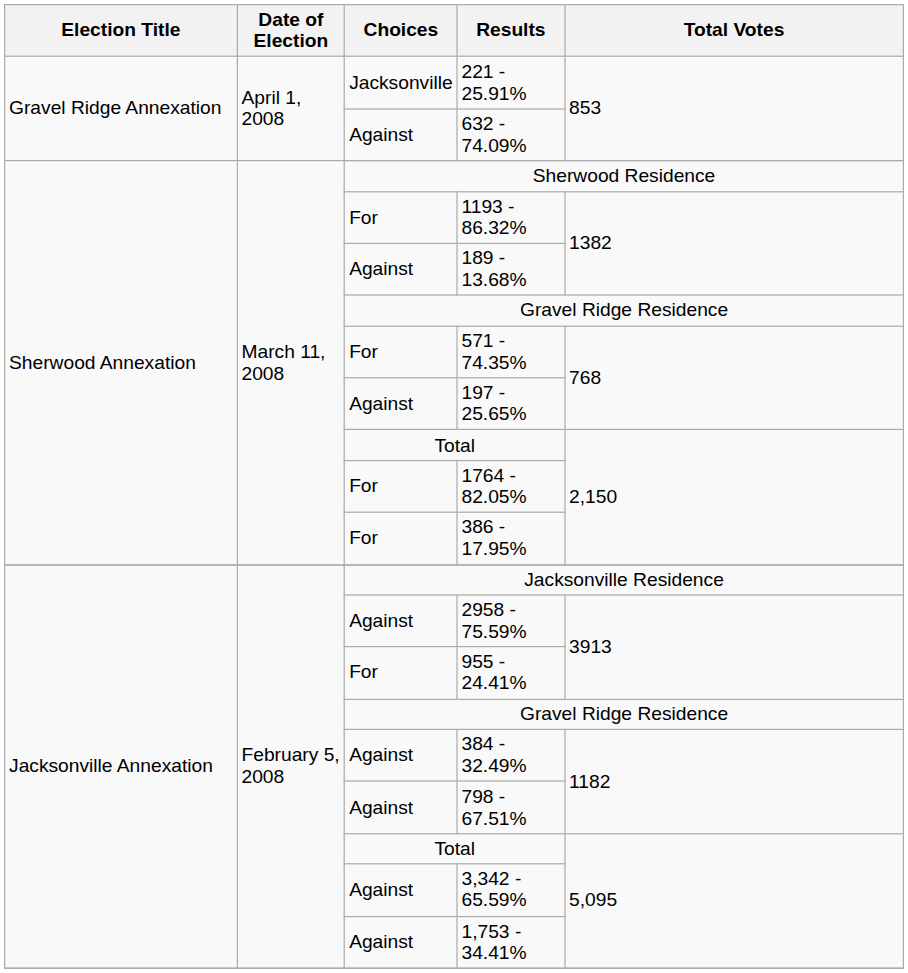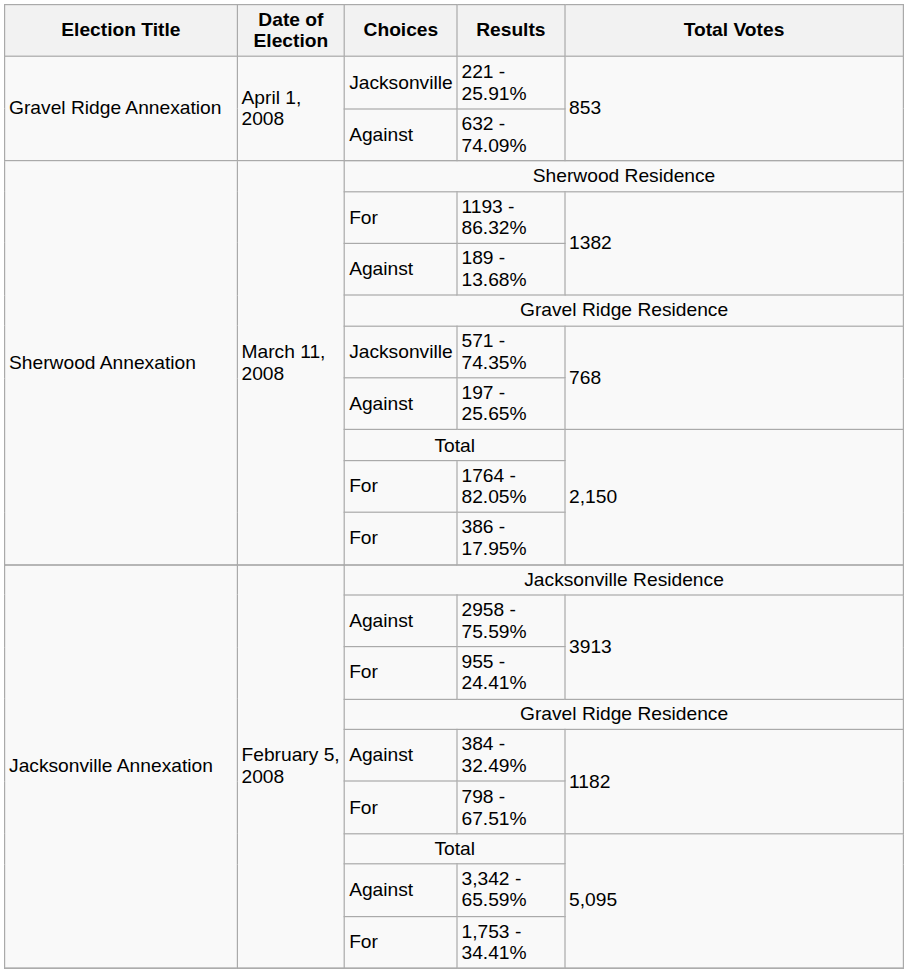(364, 351) For -> (401, 351) Jacksonville
(381, 807) Against -> (364, 807) For
(381, 941) Against -> (364, 941) For
